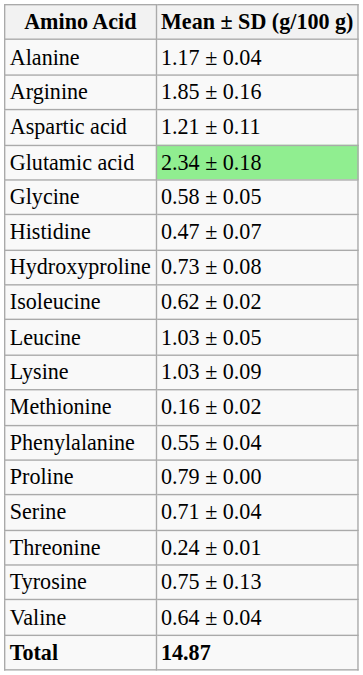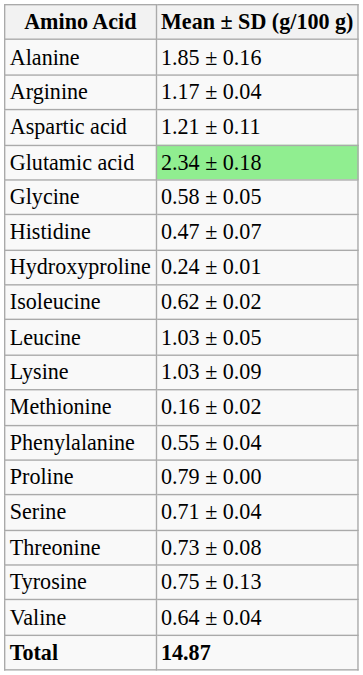(211, 57) 1.17 ± 0.04 -> (211, 57) 1.85 ± 0.16
(211, 92) 1.85 ± 0.16 -> (211, 92) 1.17 ± 0.04
(211, 267) 0.73 ± 0.08 -> (211, 267) 0.24 ± 0.01
(211, 547) 0.24 ± 0.01 -> (211, 547) 0.73 ± 0.08
